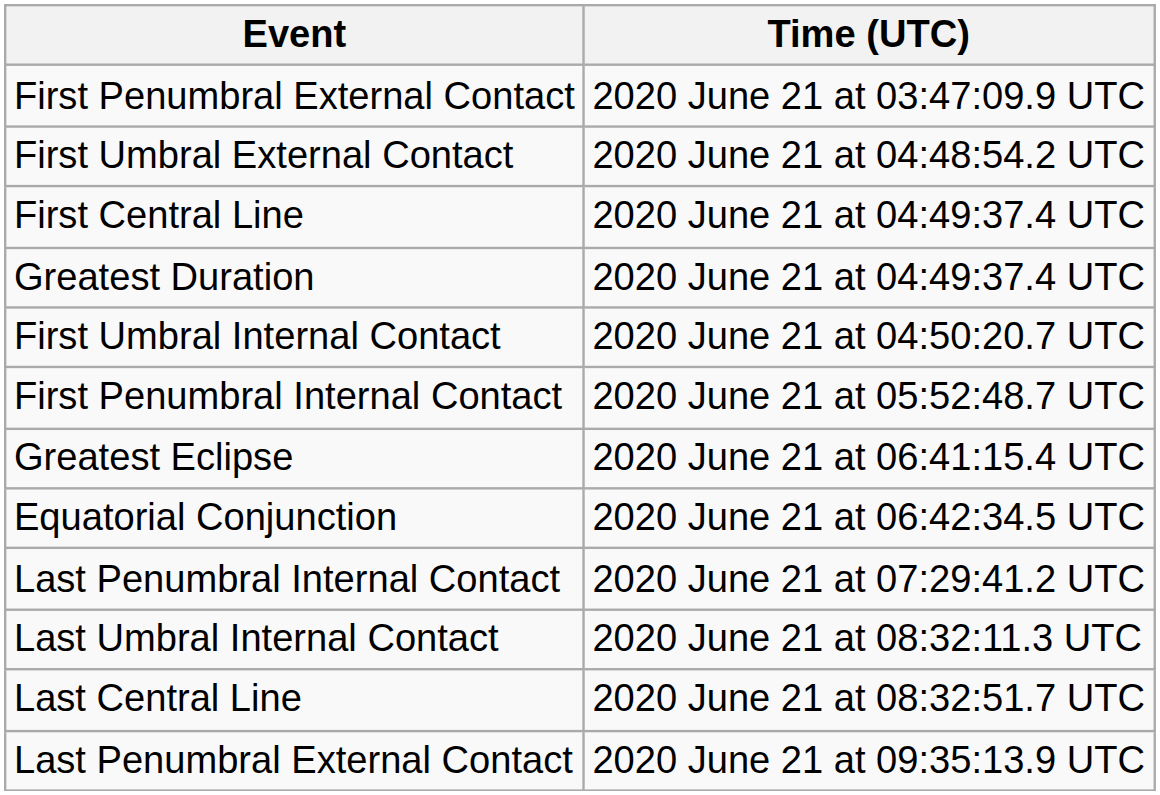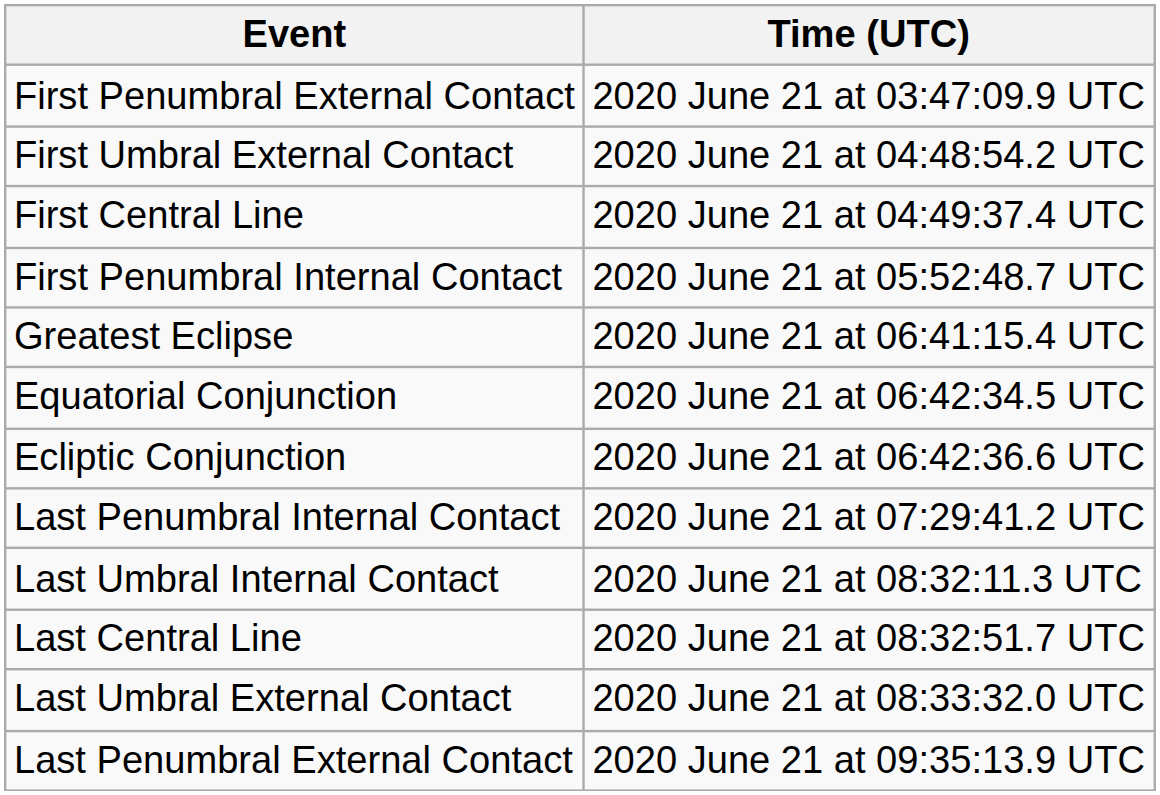- row: (164, 276)
- row: (257, 336)
+ row: (180, 457)
+ row: (263, 699)
